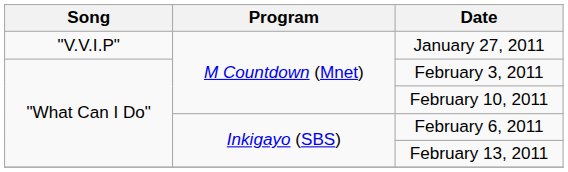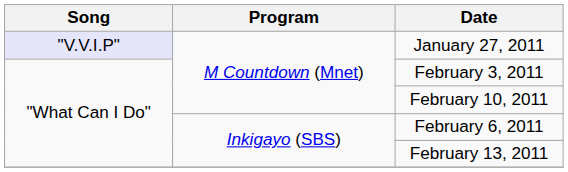(89, 45) no background -> (89, 45) lavender background
